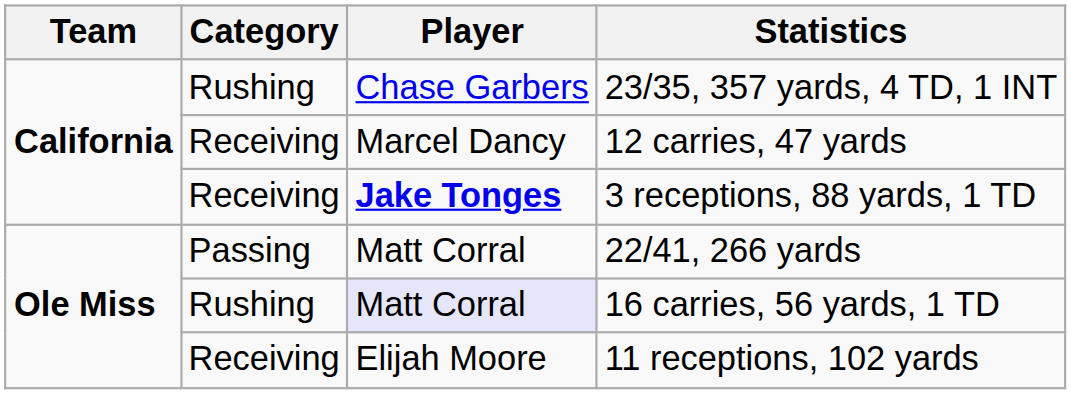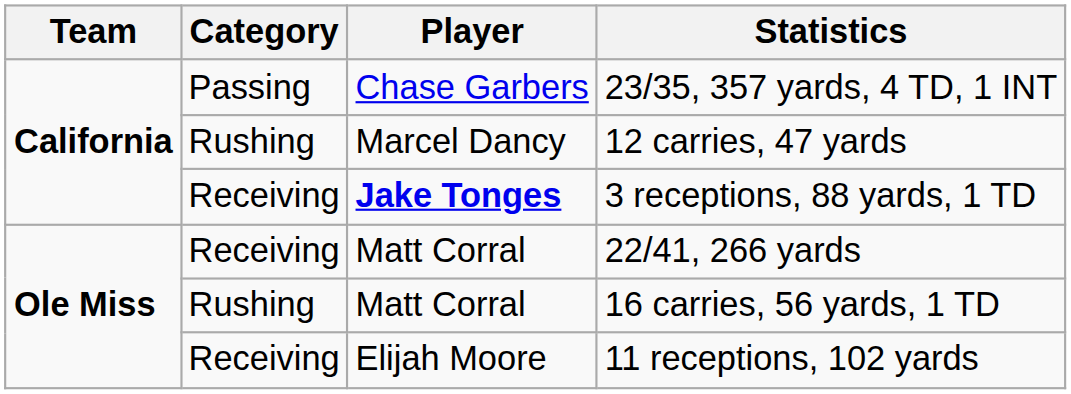(252, 86) Rushing -> (250, 86) Passing
(264, 141) Receiving -> (252, 141) Rushing
(250, 250) Passing -> (264, 250) Receiving
(441, 304) lavender background -> (441, 304) no background
